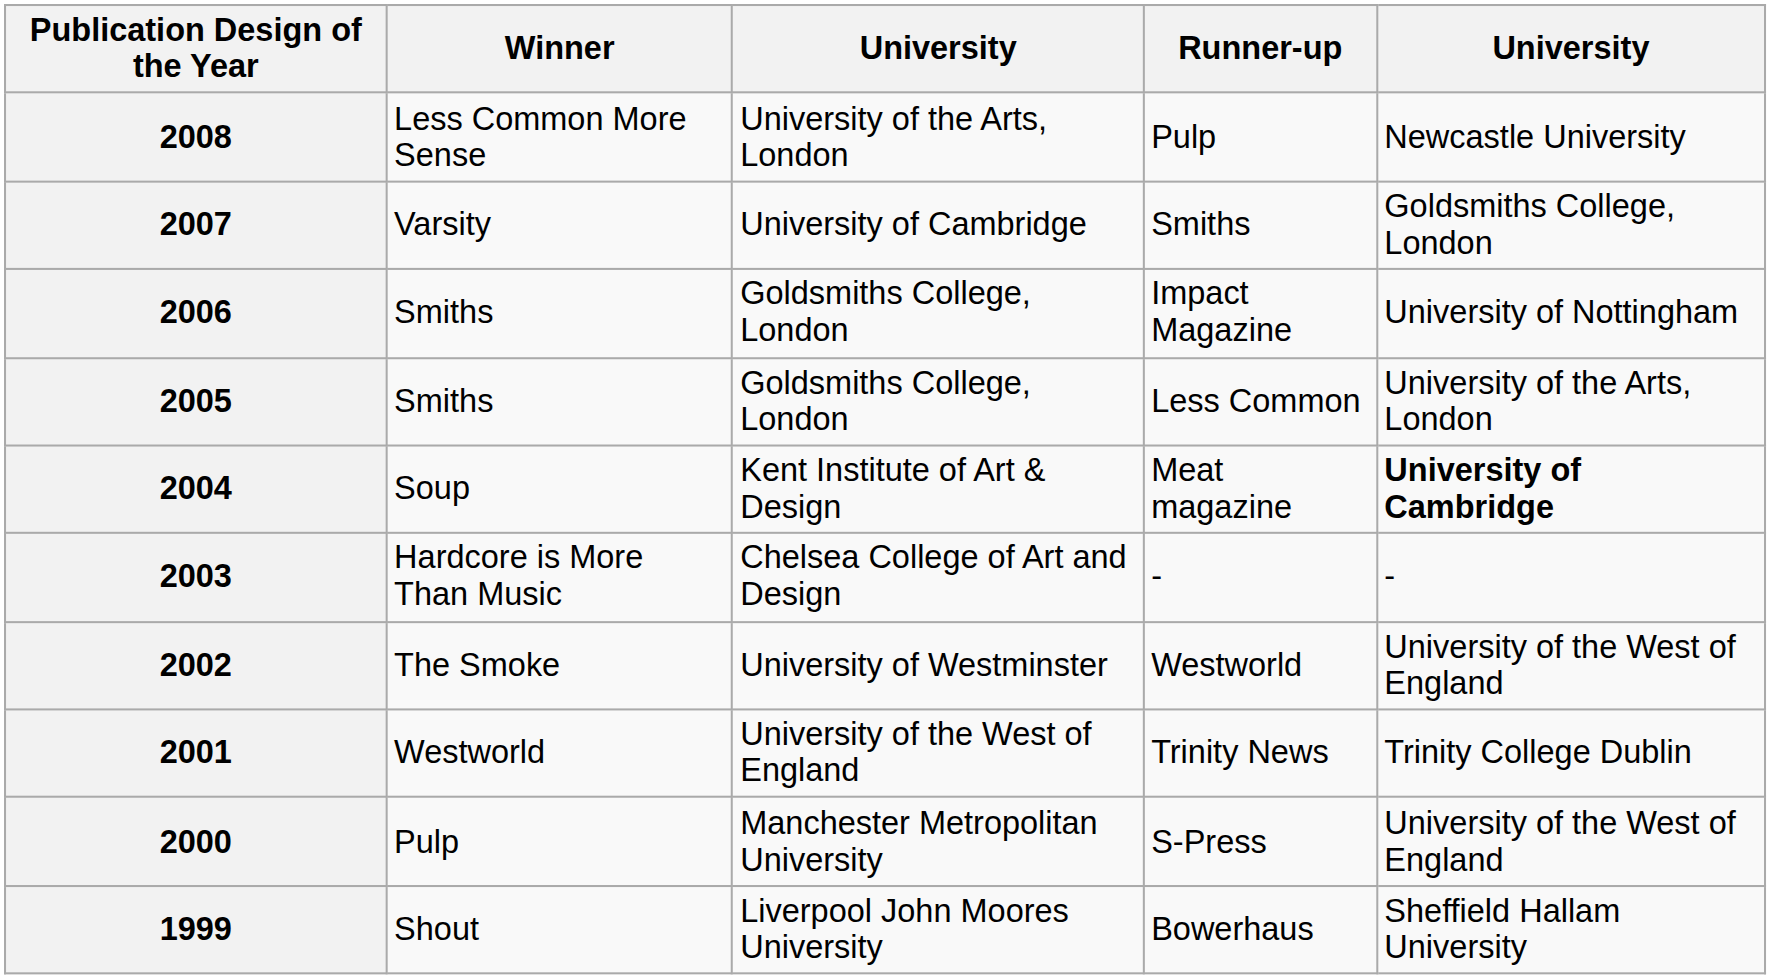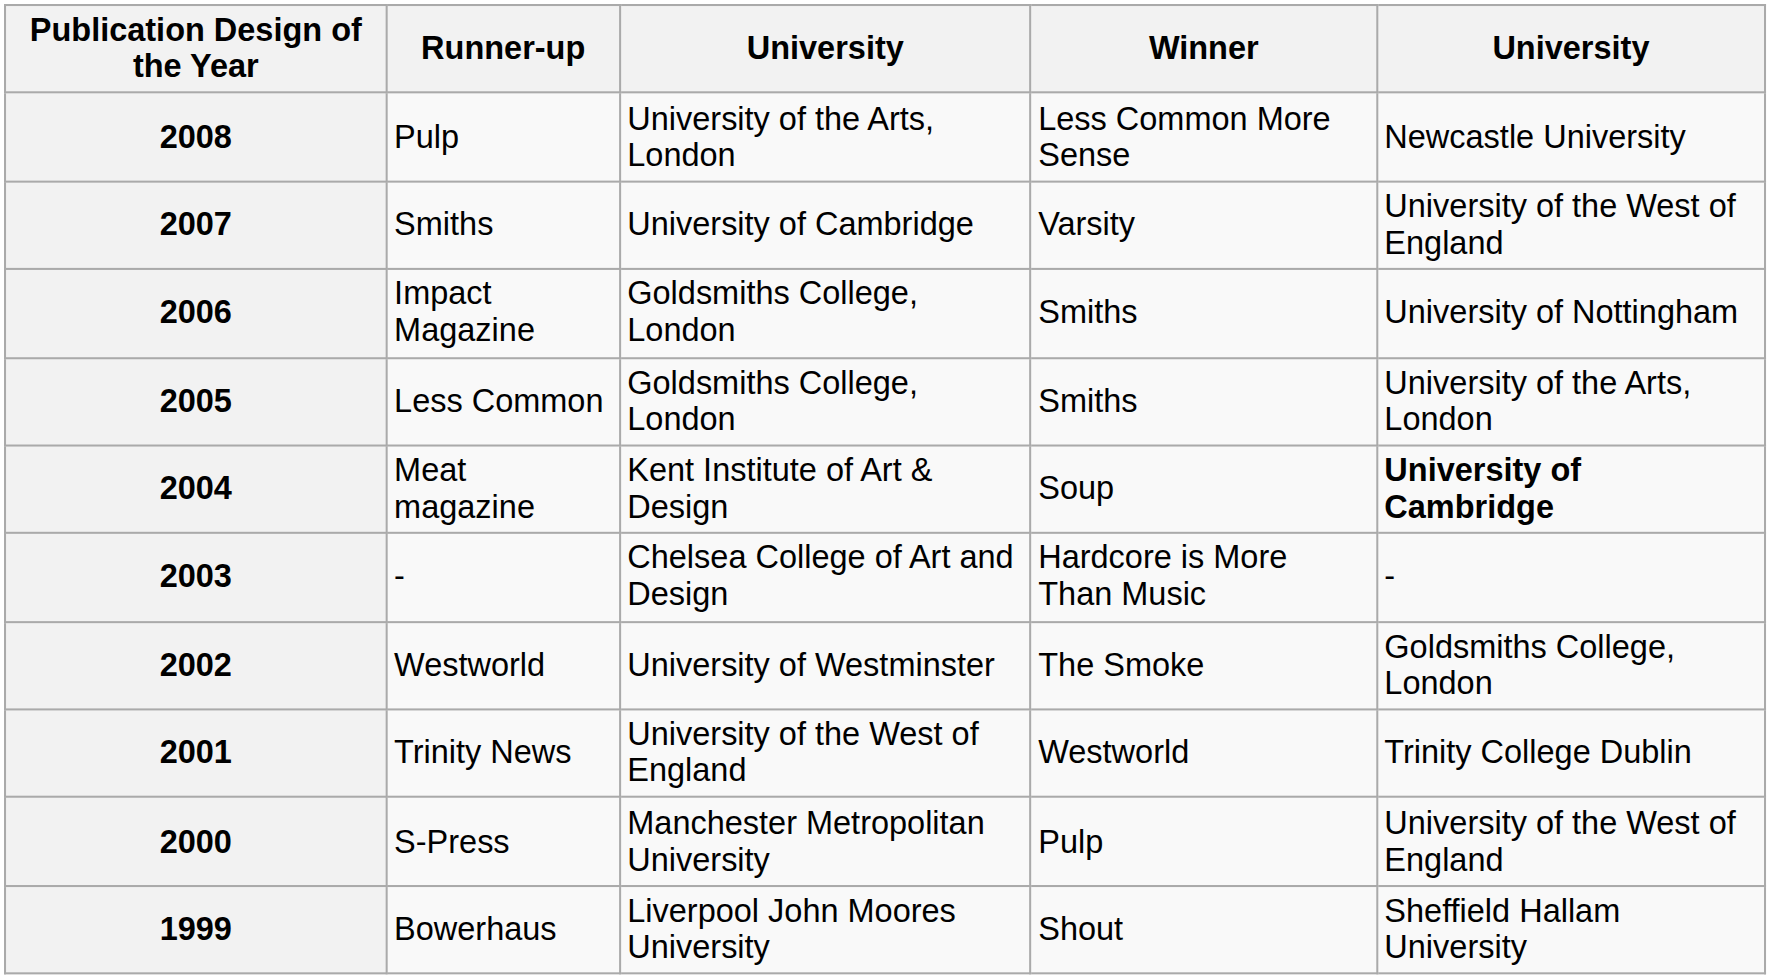columns swapped: (560, 48) <-> (1260, 48)
(1530, 224) Goldsmiths College, London -> (1560, 224) University of the West of England
(1560, 664) University of the West of England -> (1530, 664) Goldsmiths College, London
